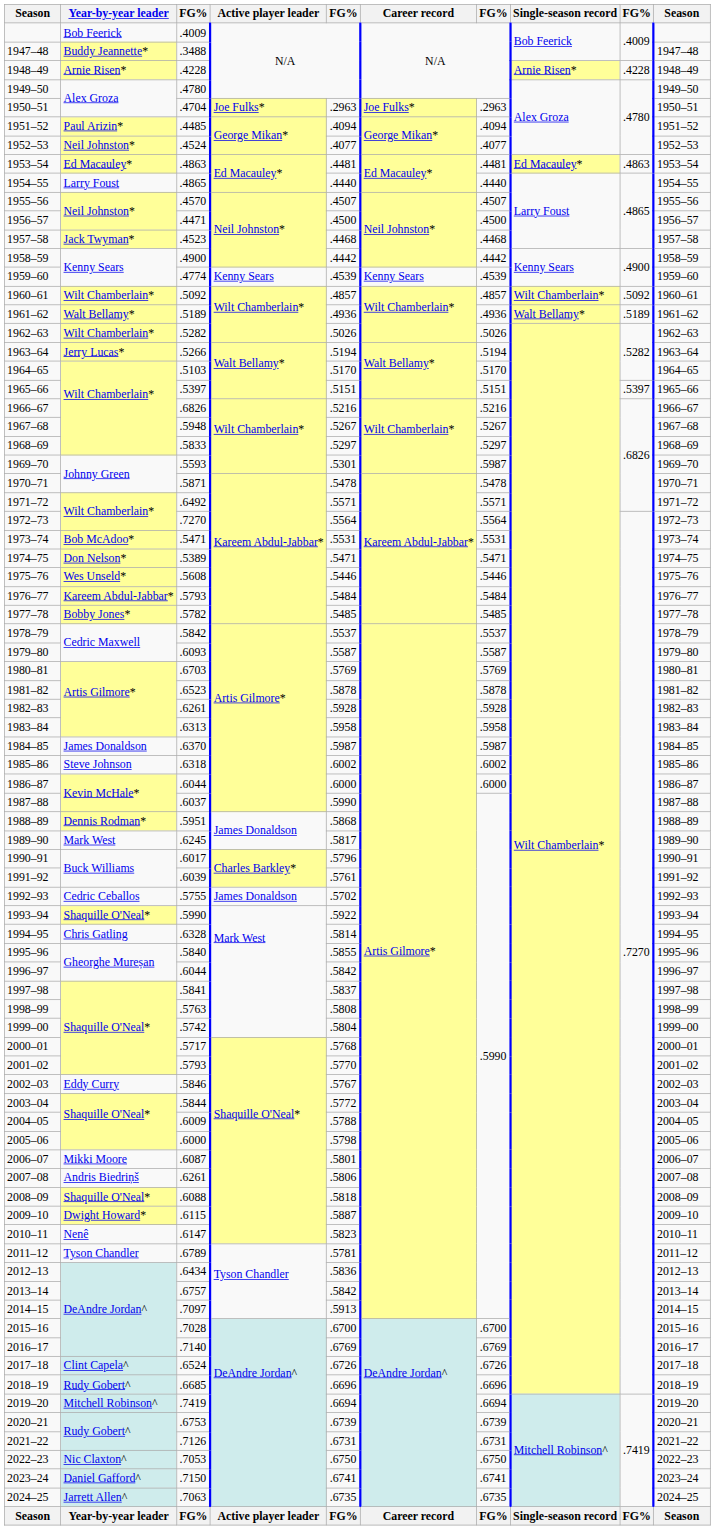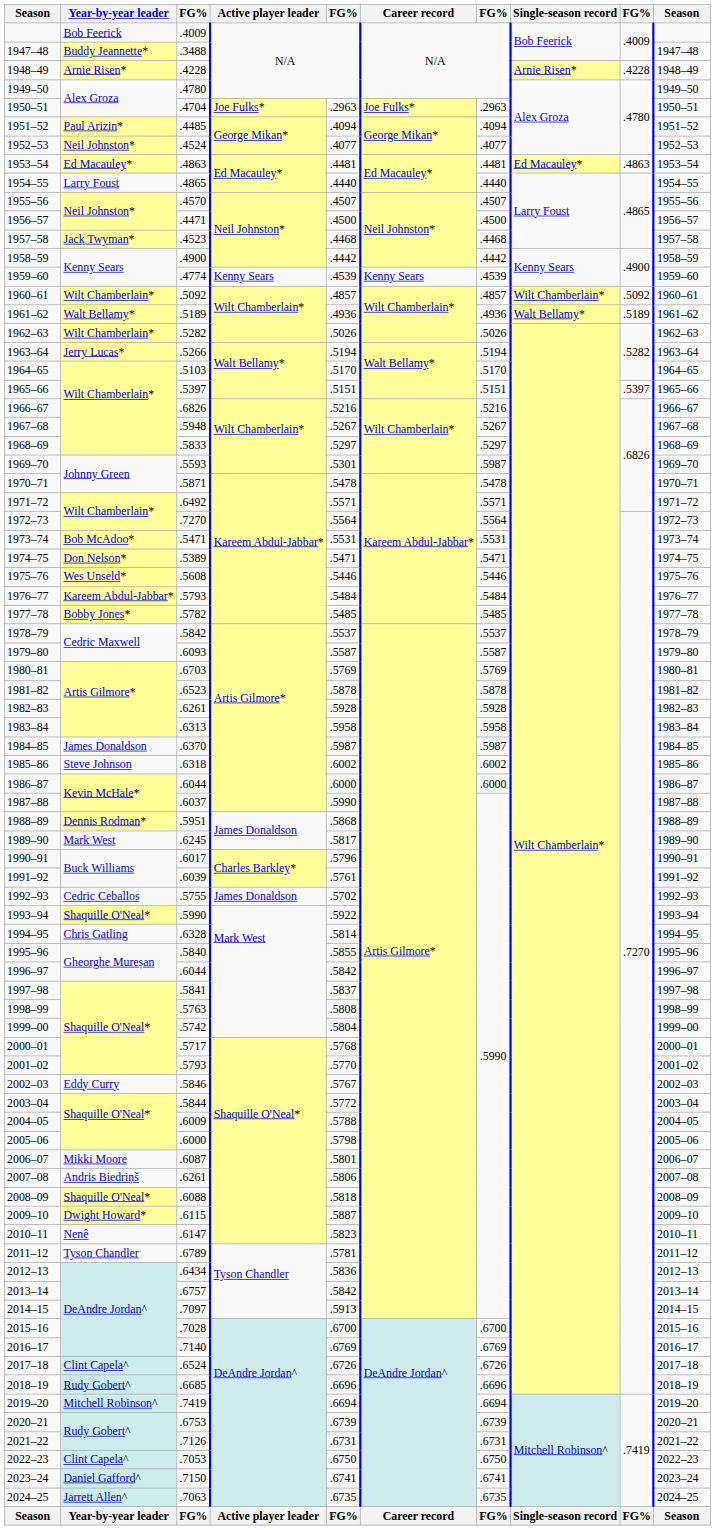(95, 1459) Nic Claxton^ -> (96, 1459) Clint Capela^
